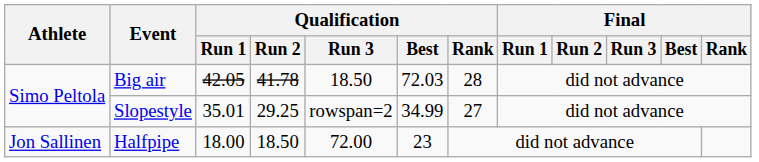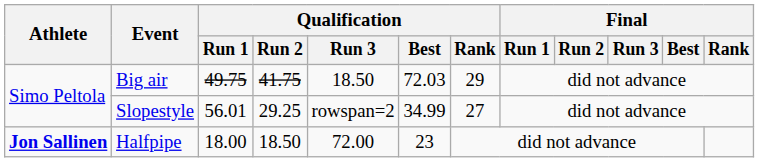(223, 80) 42.05 -> (226, 80) 49.75
(278, 80) 41.78 -> (280, 80) 41.75
(473, 80) 28 -> (475, 80) 29
(223, 111) 35.01 -> (226, 111) 56.01
(55, 142) normal -> (58, 142) bold
